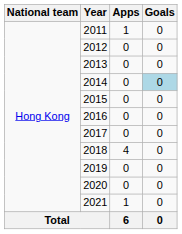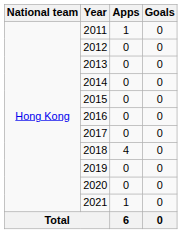(160, 82) lightblue background -> (160, 82) no background
